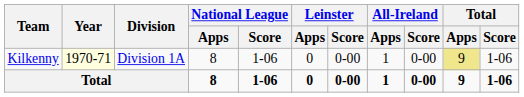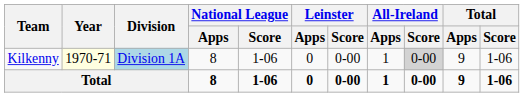(151, 59) no background -> (151, 59) lightblue background
(424, 59) no background -> (424, 59) lightgrey background
(461, 59) khaki background -> (461, 59) no background
